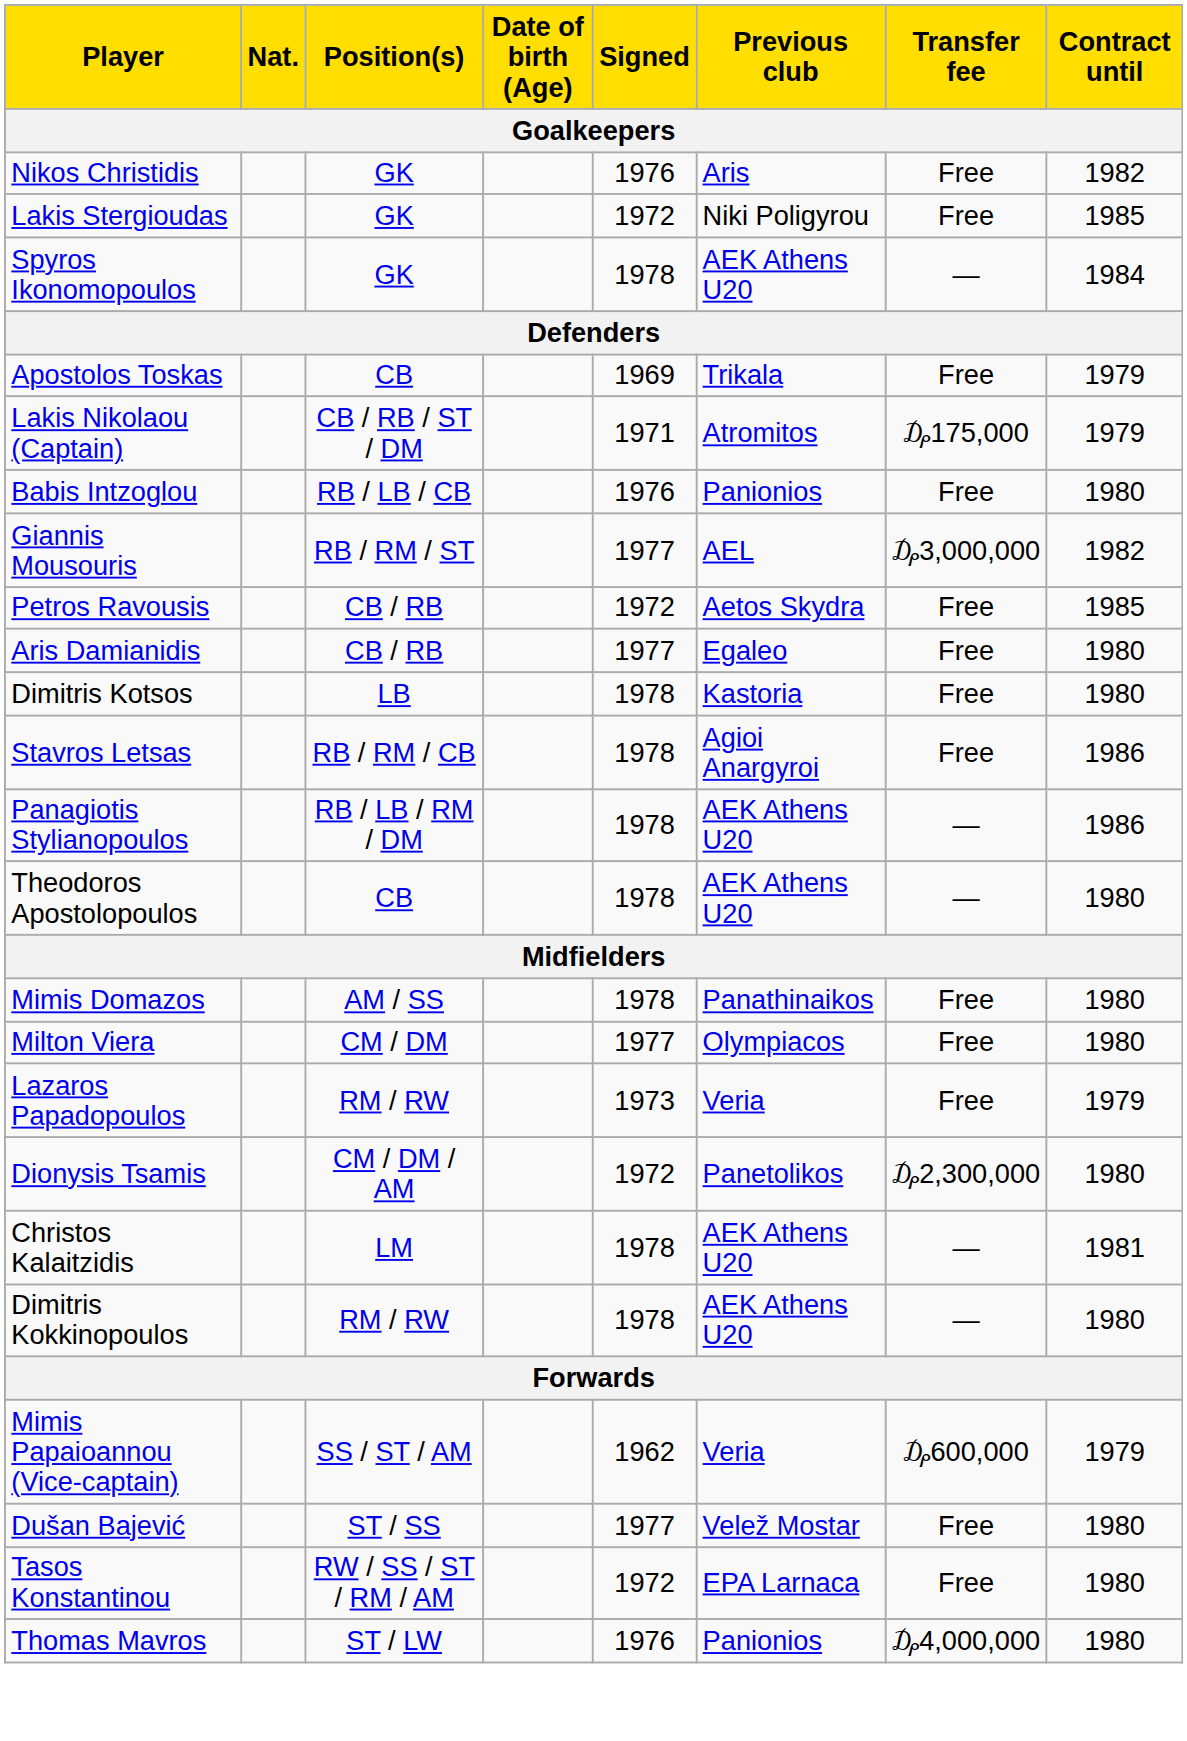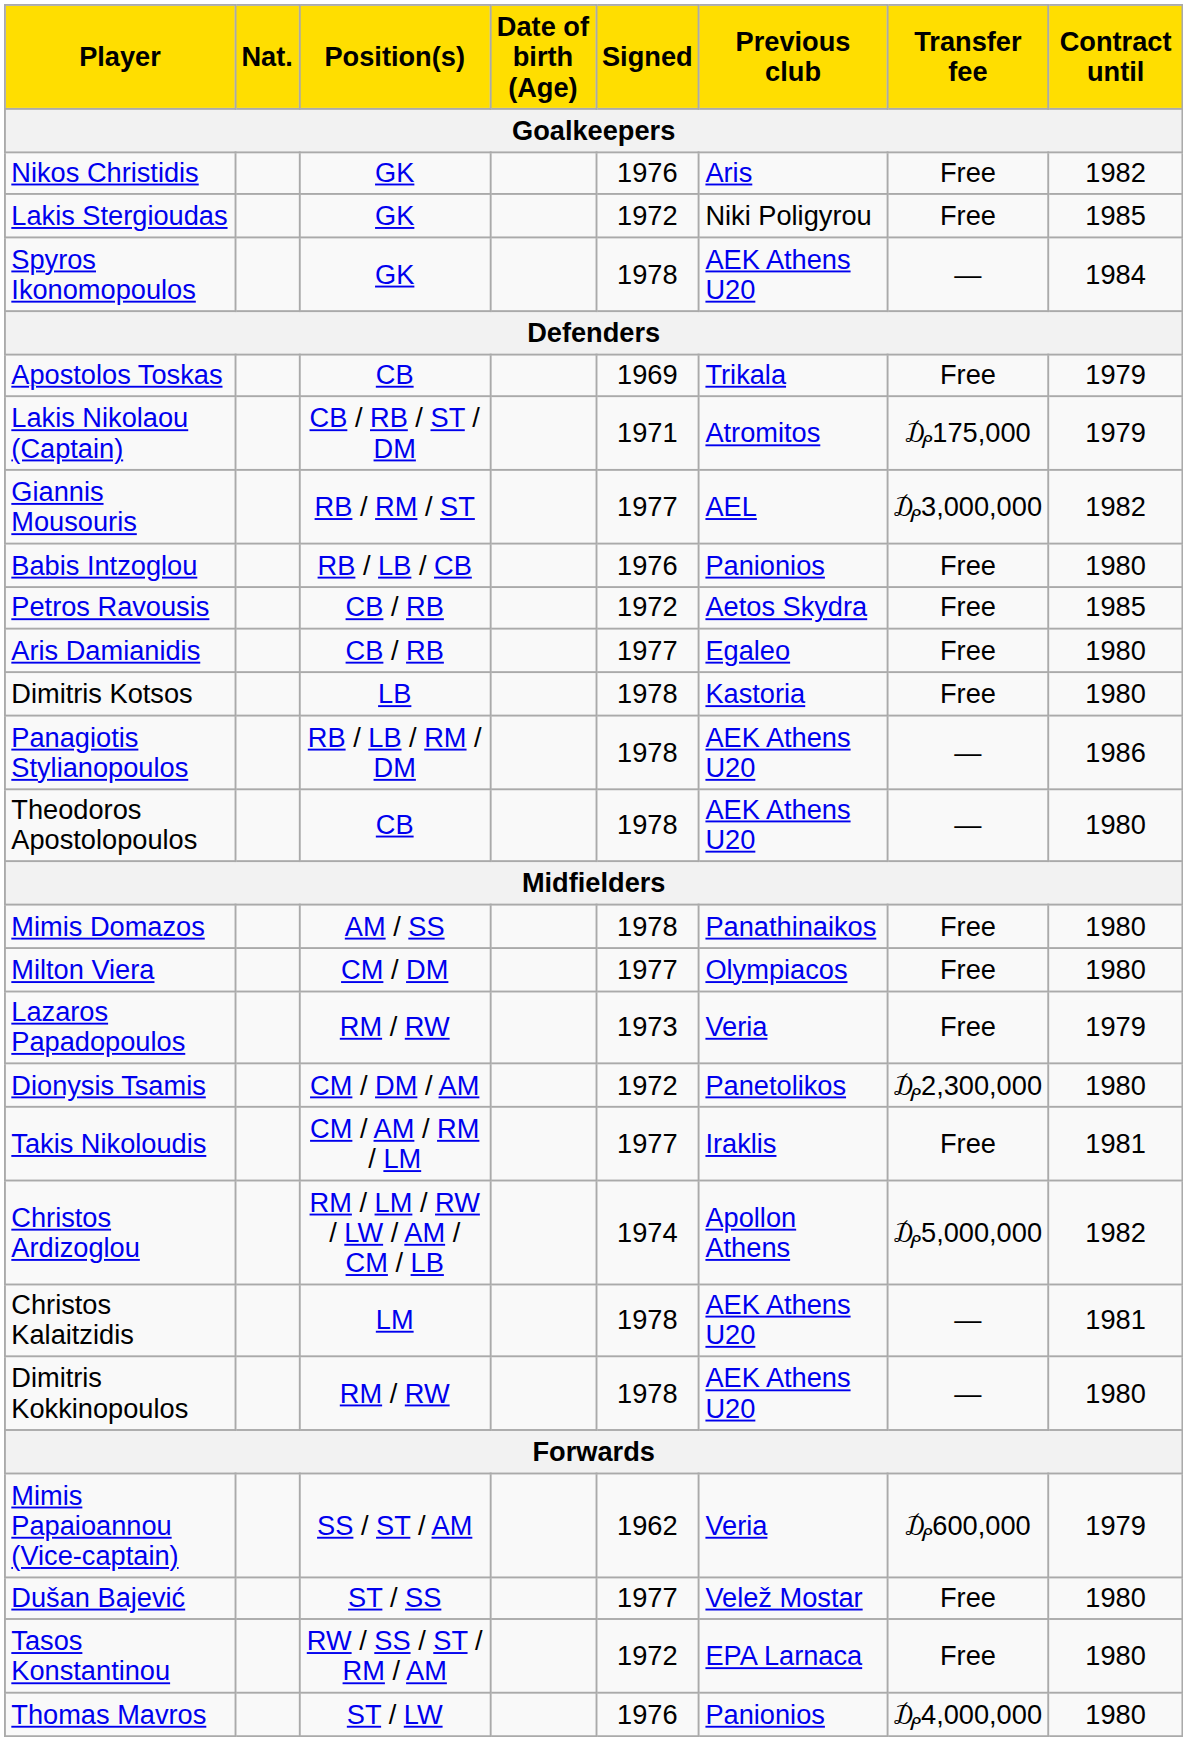rows swapped: (104, 492) <-> (74, 550)
- row: (101, 752)
+ row: (109, 1144)
+ row: (76, 1232)
